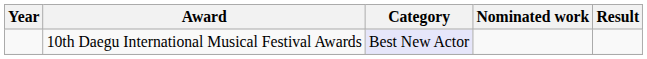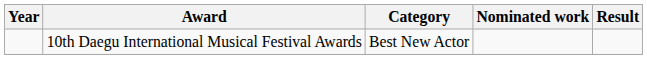(419, 41) lavender background -> (419, 41) no background
